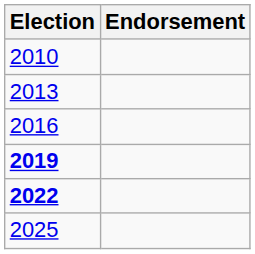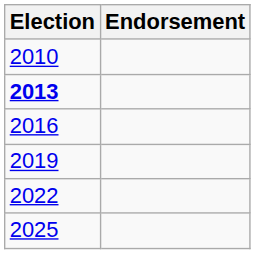(34, 91) normal -> (34, 91) bold
(34, 160) bold -> (34, 160) normal
(34, 195) bold -> (34, 195) normal
